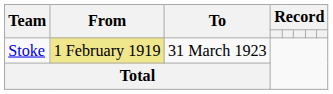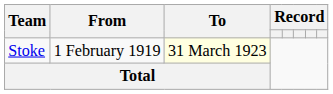(107, 50) khaki background -> (107, 50) no background
(217, 50) no background -> (217, 50) lightyellow background
